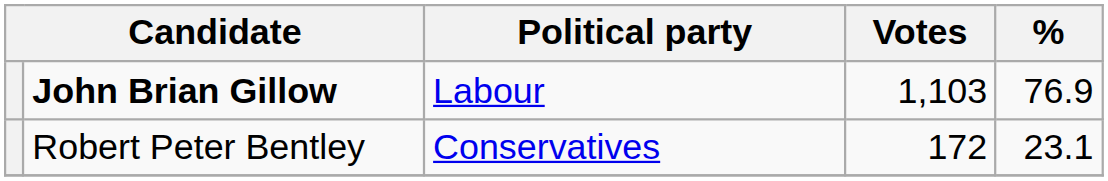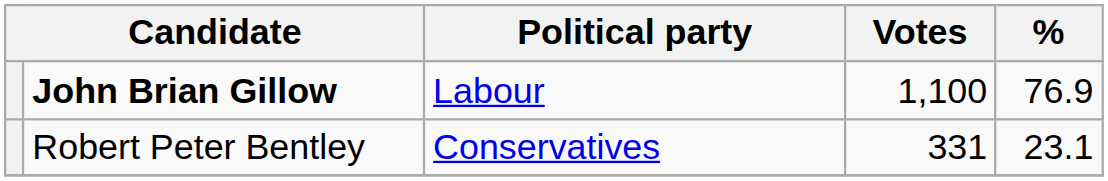(942, 89) 1,103 -> (942, 89) 1,100
(957, 146) 172 -> (957, 146) 331
